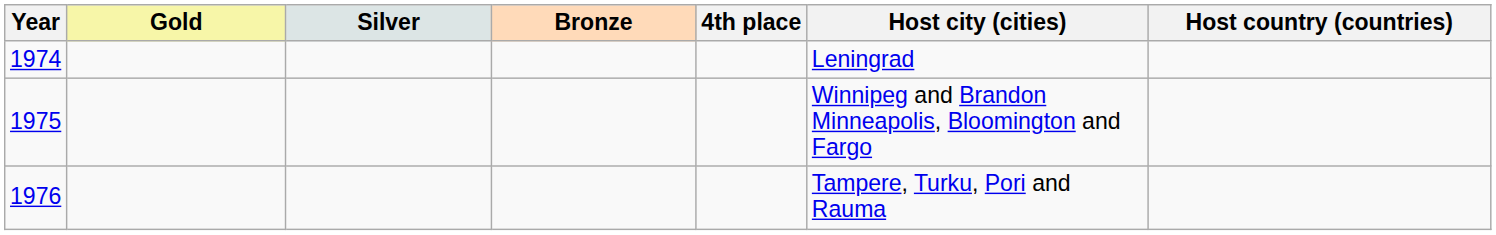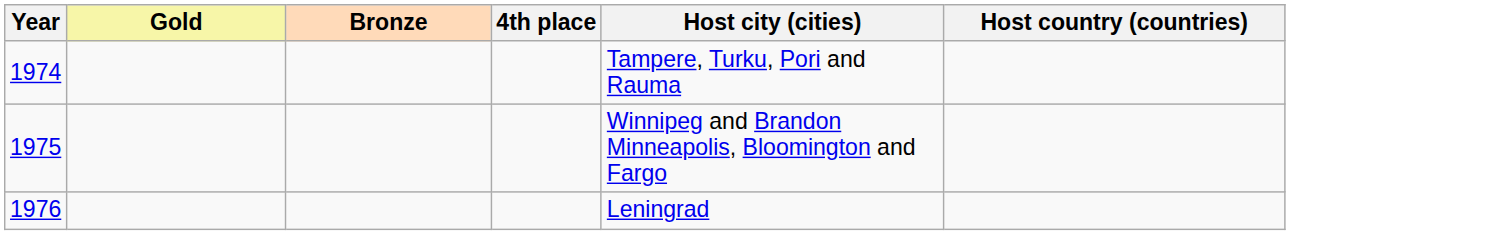- column: (389, 22)
(863, 59) Leningrad -> (736, 72) Tampere, Turku, Pori and Rauma
(941, 197) Tampere, Turku, Pori and Rauma -> (658, 210) Leningrad
